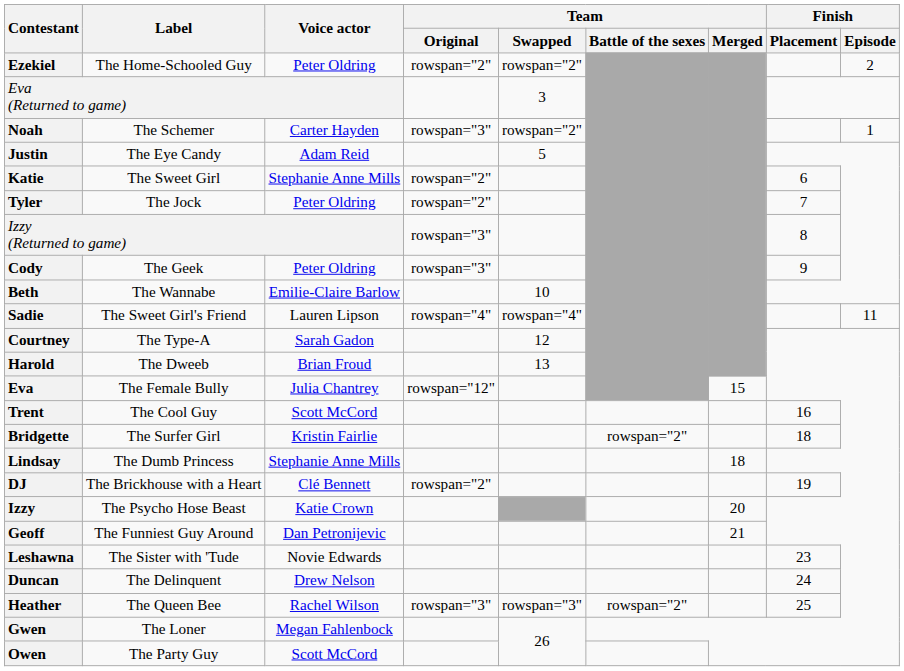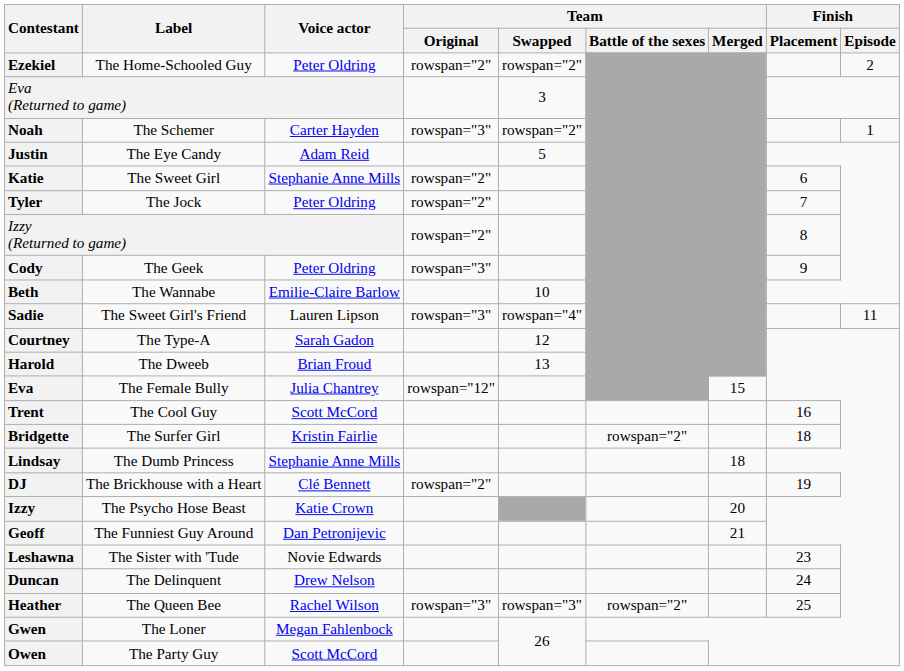(451, 235) rowspan="3" -> (451, 235) rowspan="2"
(451, 315) rowspan="4" -> (451, 315) rowspan="3"
